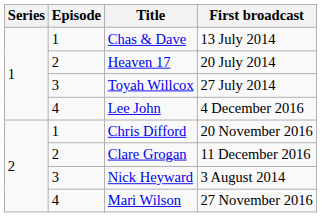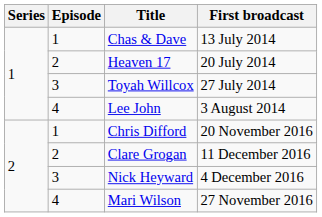(252, 108) 4 December 2016 -> (243, 108) 3 August 2014
(243, 177) 3 August 2014 -> (252, 177) 4 December 2016
